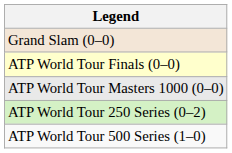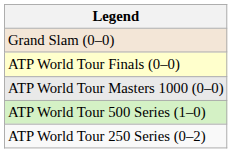(107, 111) ATP World Tour 250 Series (0–2) -> (107, 111) ATP World Tour 500 Series (1–0)
(107, 135) ATP World Tour 500 Series (1–0) -> (107, 135) ATP World Tour 250 Series (0–2)
